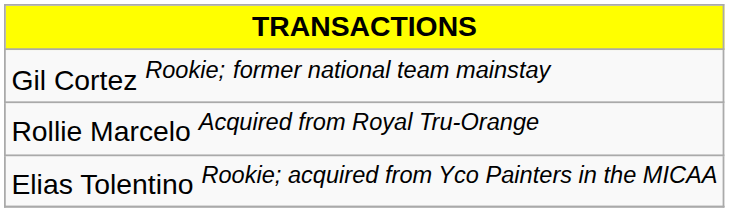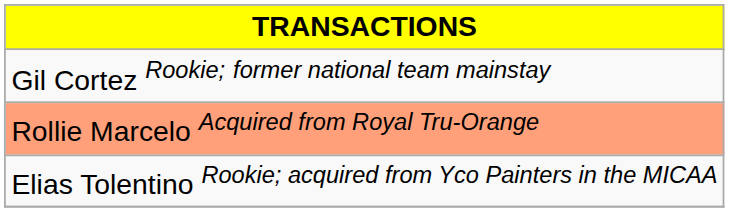(275, 128) no background -> (275, 128) lightsalmon background
